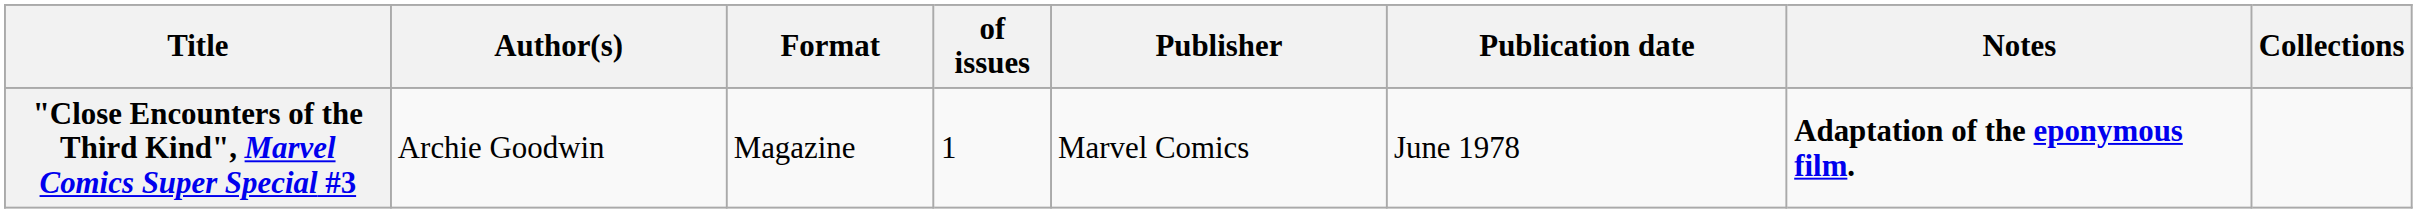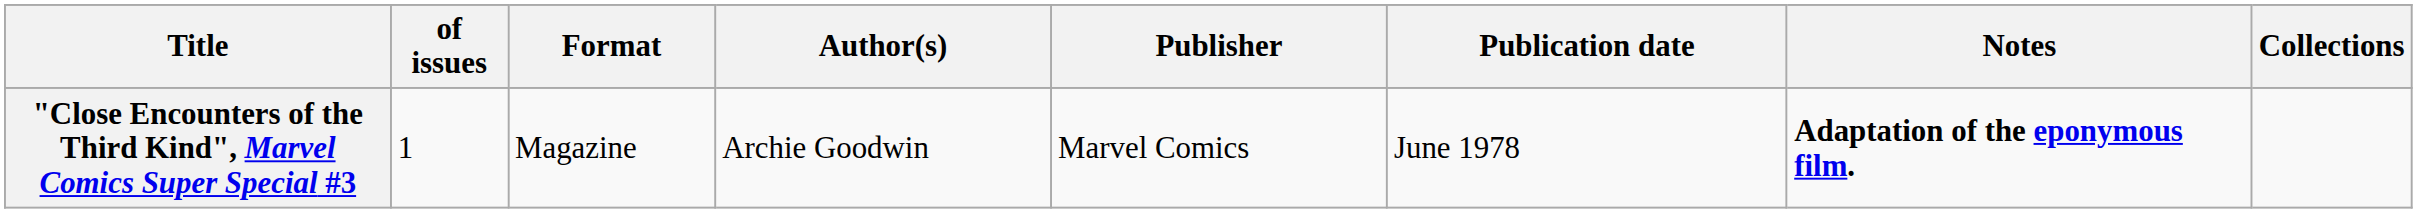columns swapped: (992, 46) <-> (559, 46)
